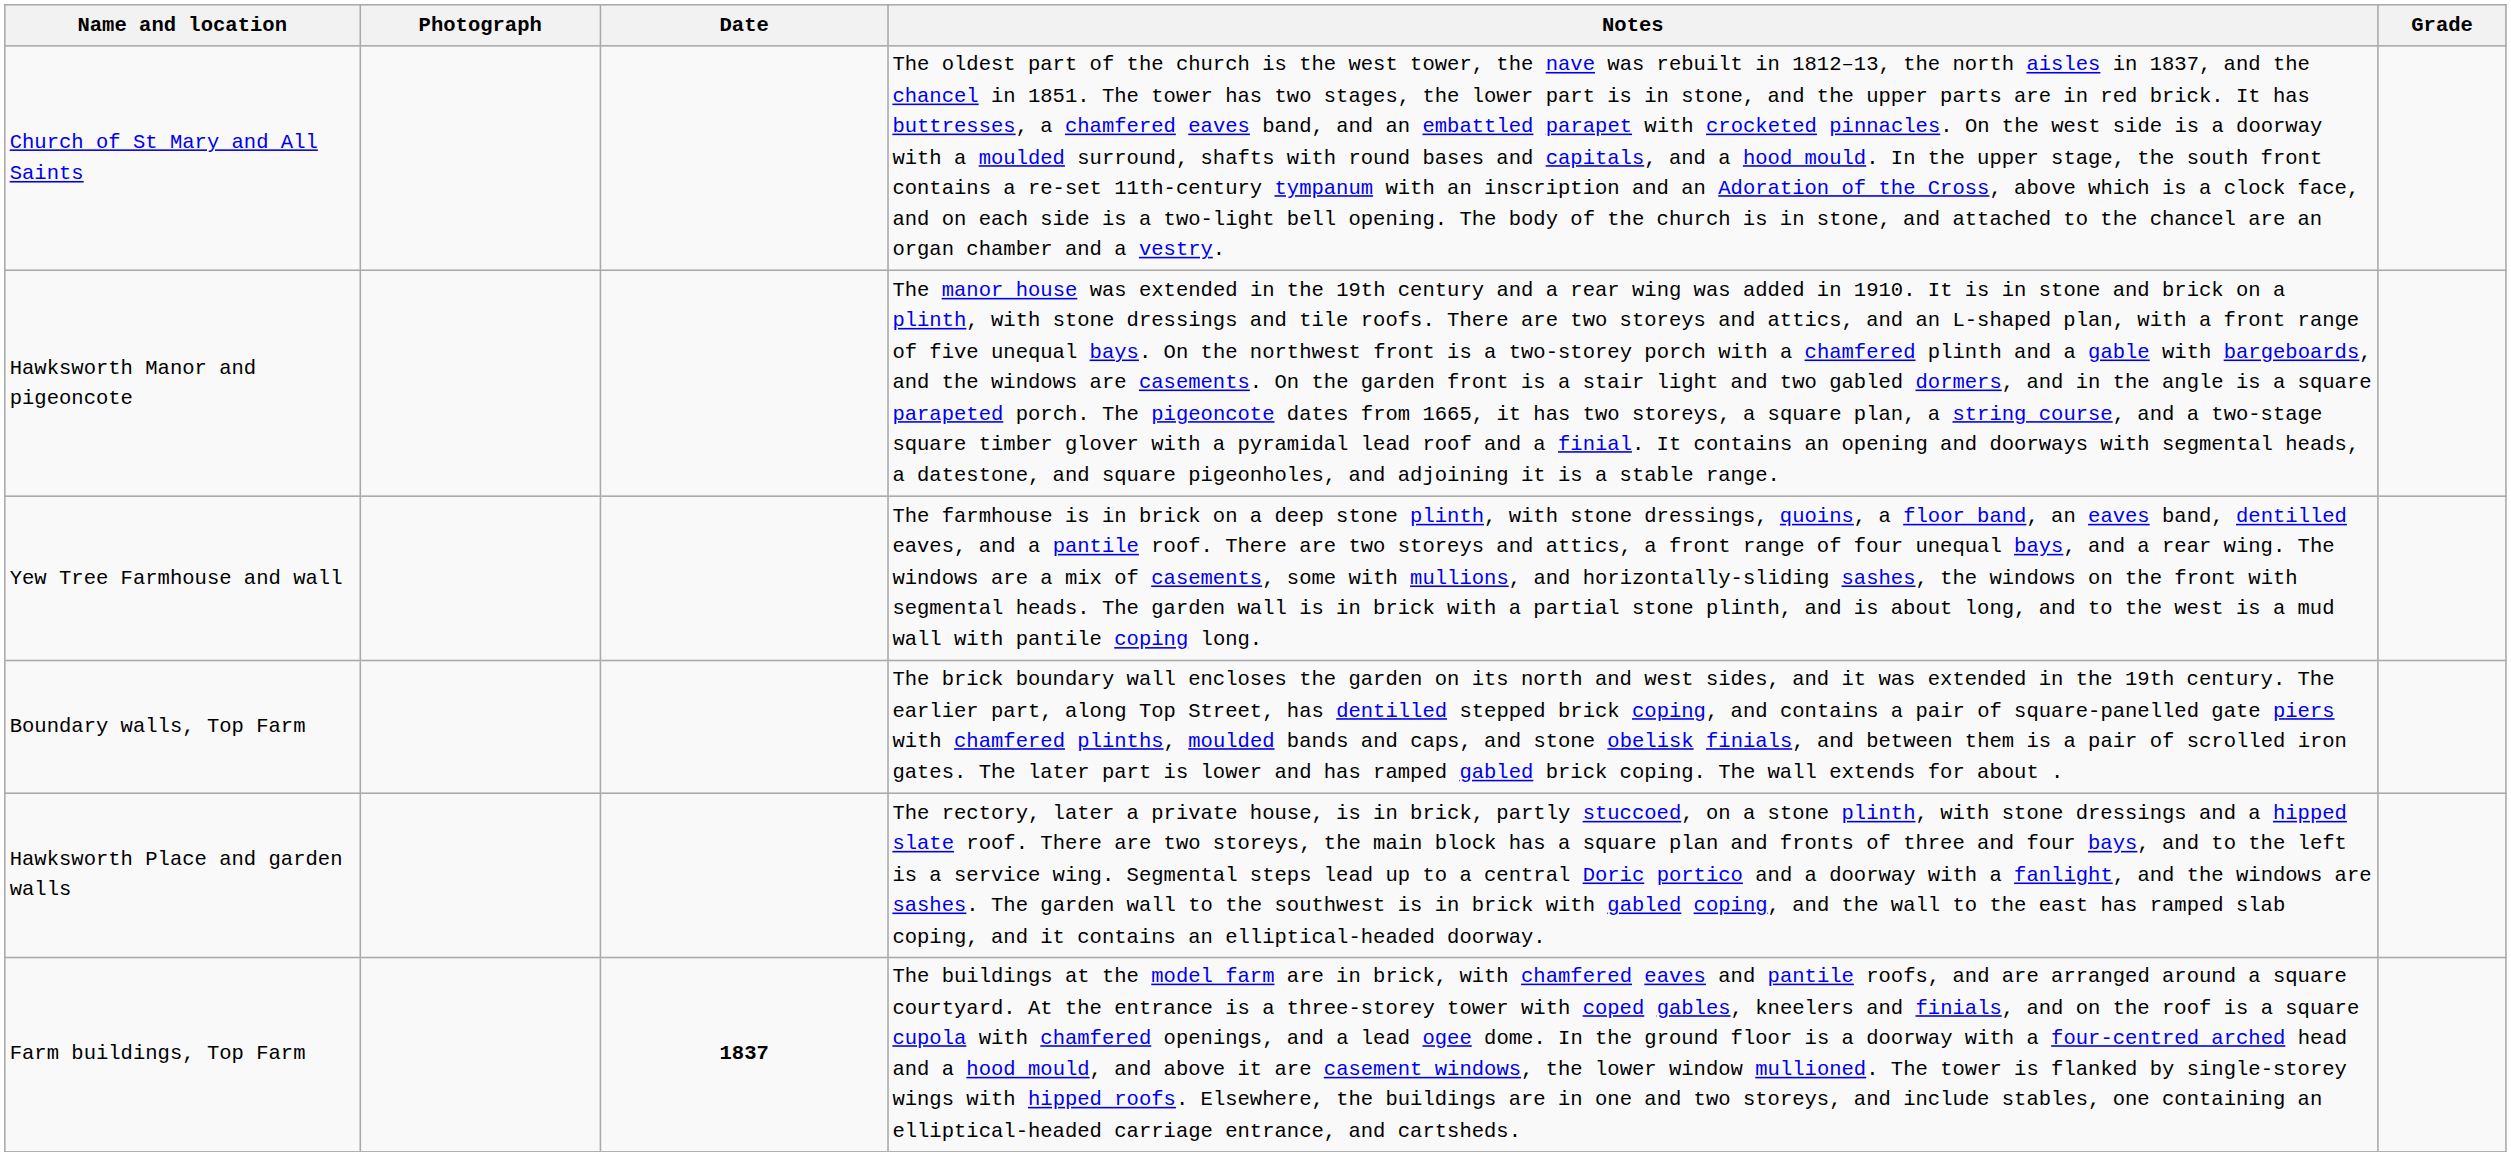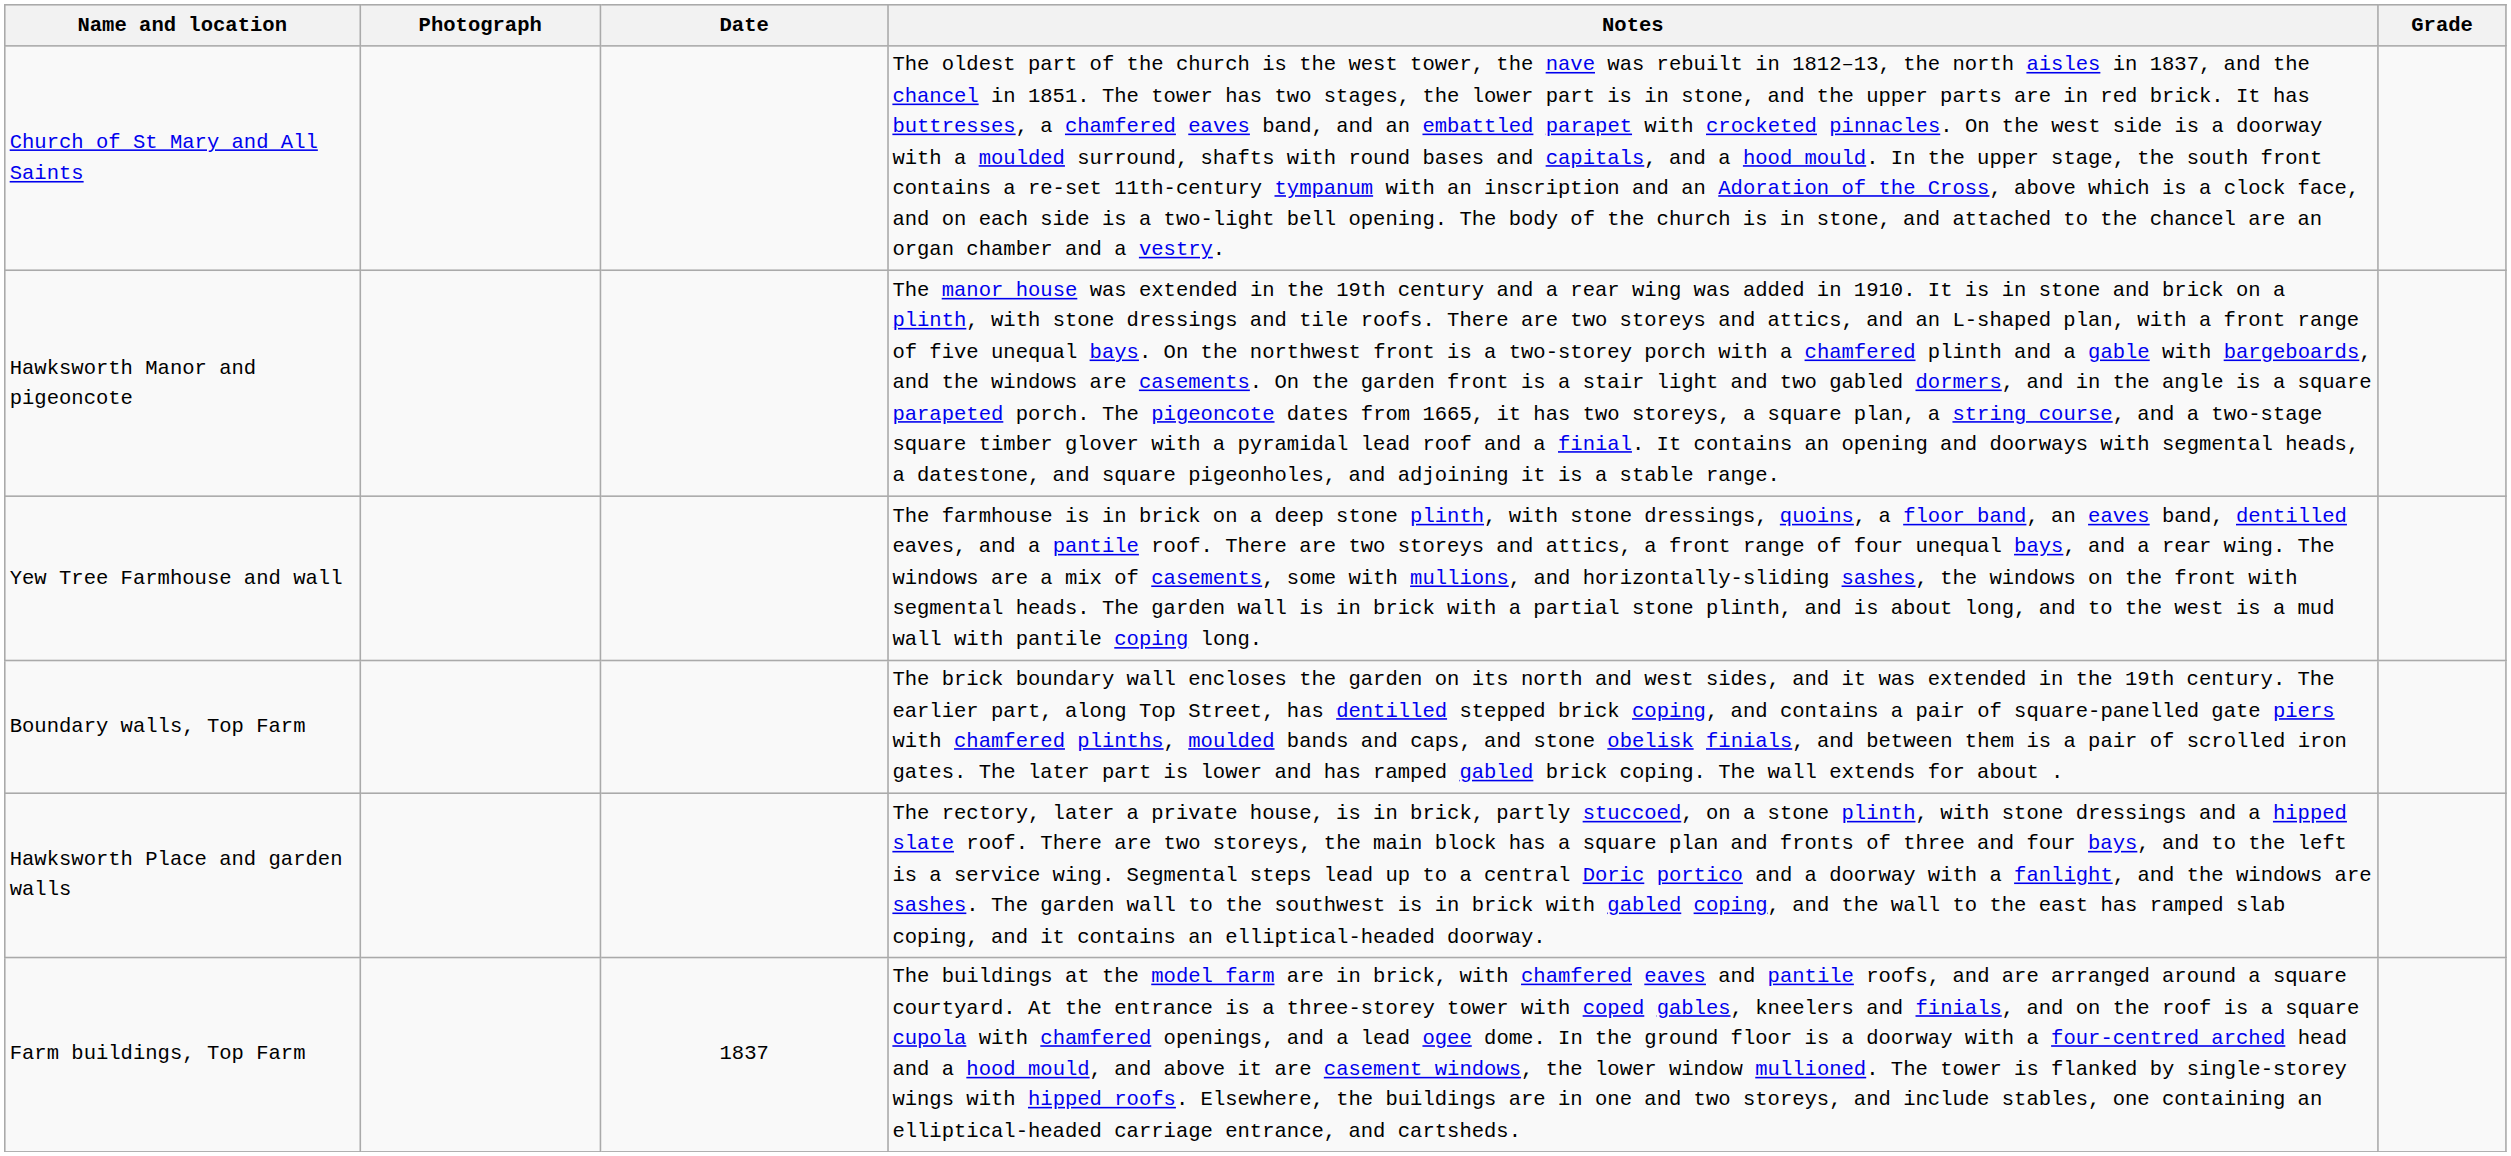(744, 1054) bold -> (744, 1054) normal
